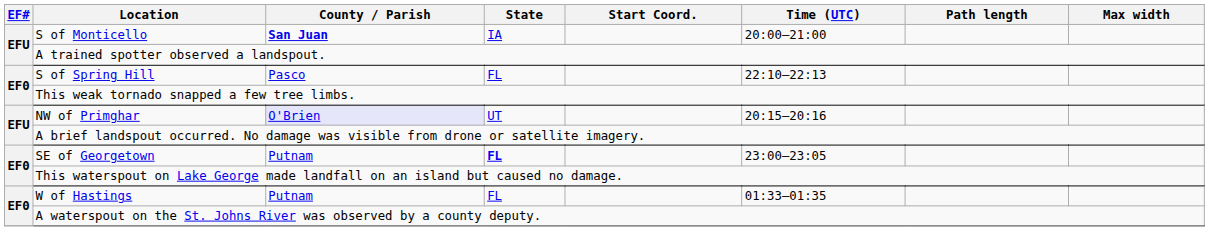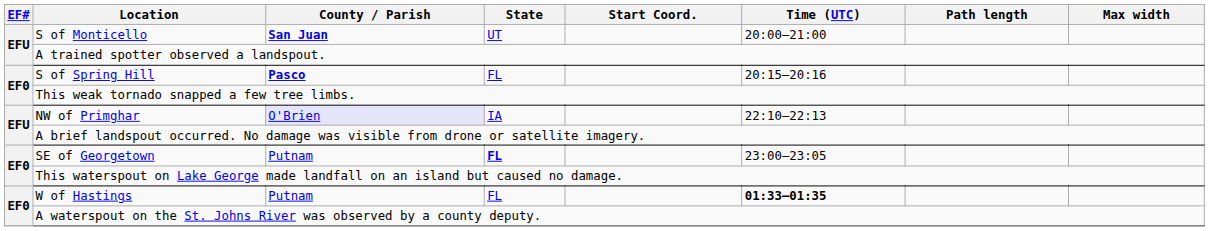(495, 35) IA -> (495, 35) UT
(287, 75) normal -> (287, 75) bold
(786, 75) 22:10–22:13 -> (786, 75) 20:15–20:16
(495, 115) UT -> (495, 115) IA
(786, 115) 20:15–20:16 -> (786, 115) 22:10–22:13
(786, 196) normal -> (786, 196) bold
